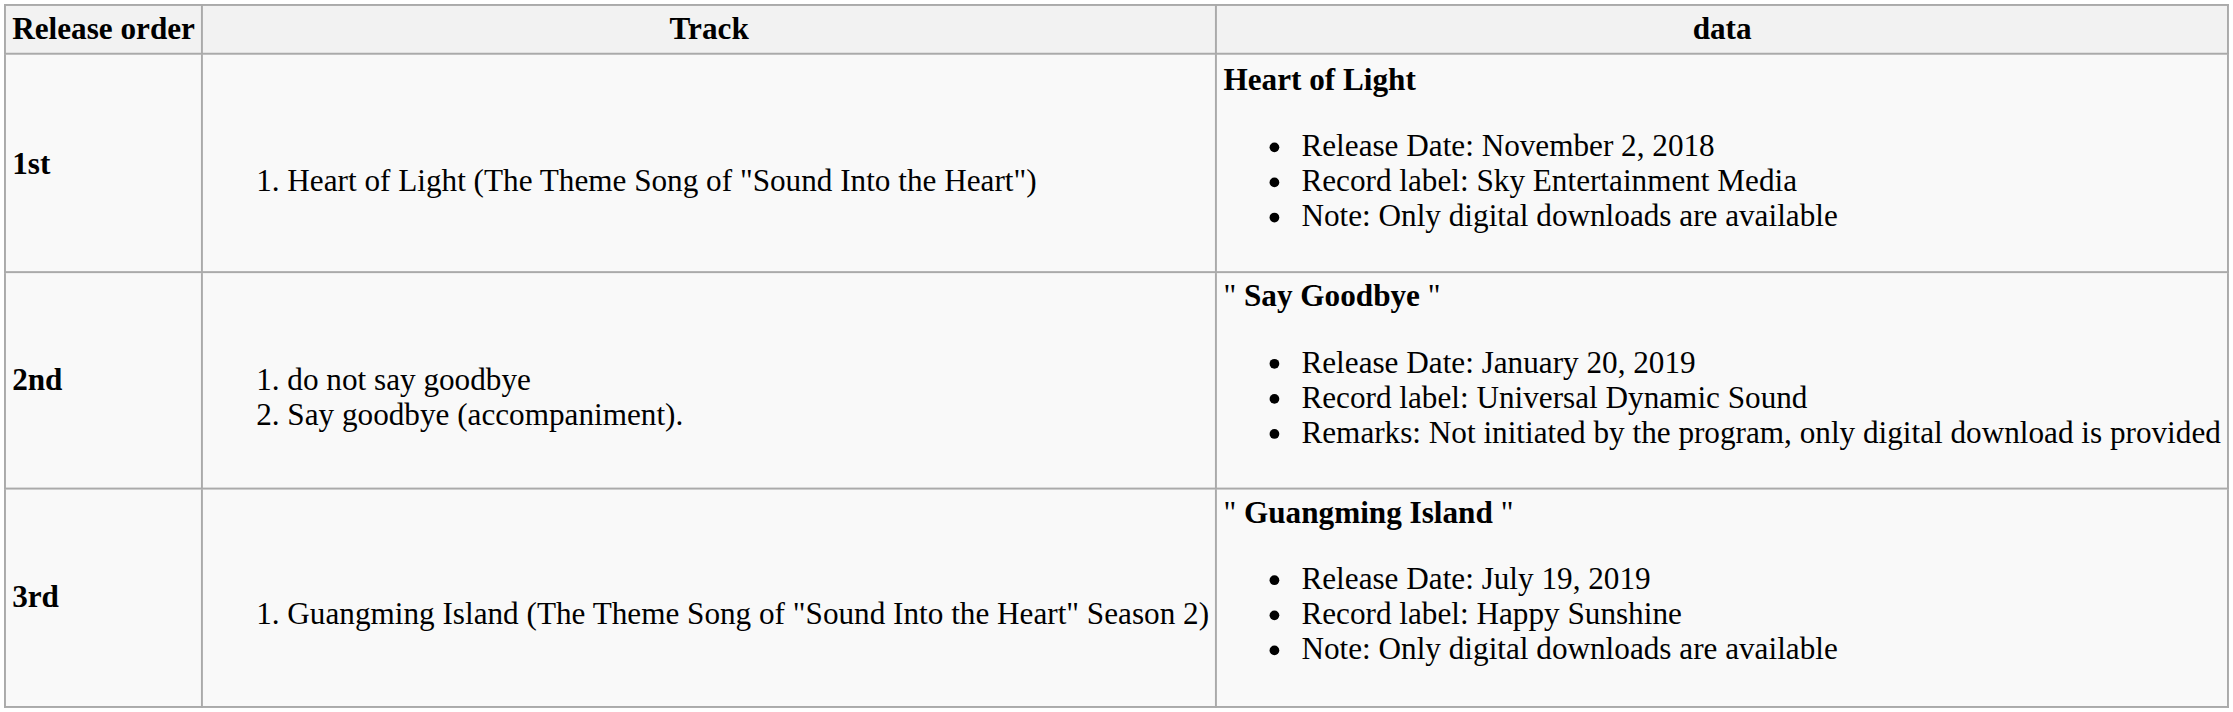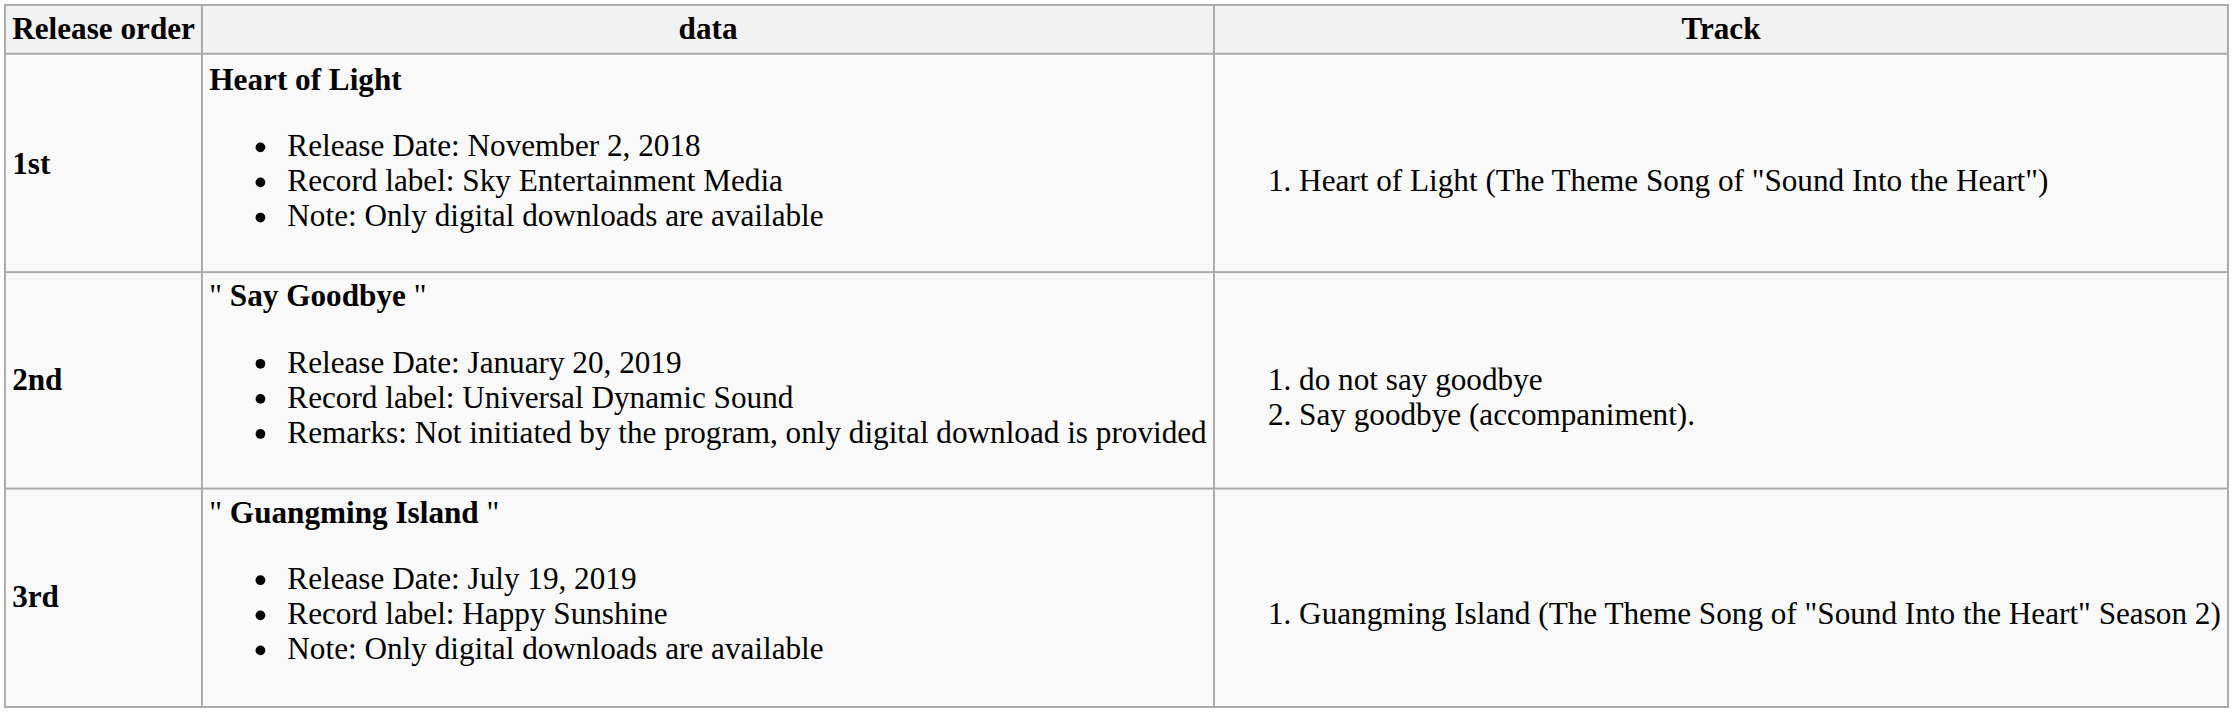columns swapped: (1722, 29) <-> (709, 29)
